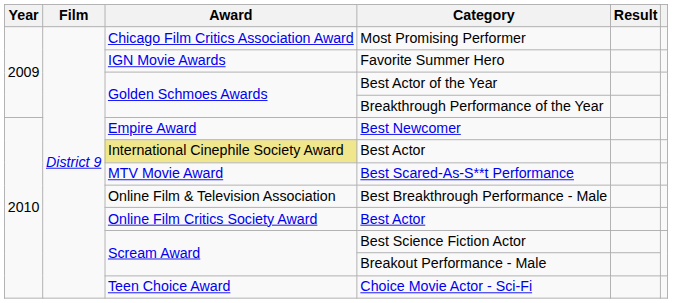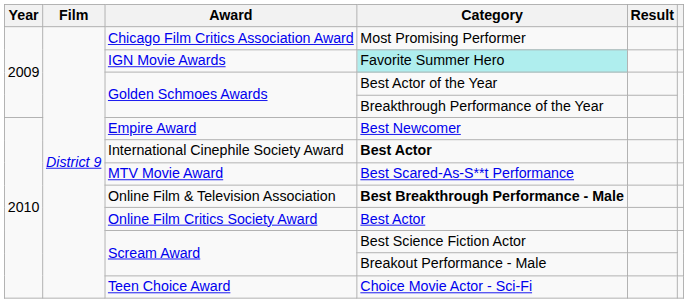(432, 60) no background -> (432, 60) paleturquoise background
(226, 151) khaki background -> (226, 151) no background
(393, 151) normal -> (396, 151) bold
(484, 196) normal -> (492, 196) bold
